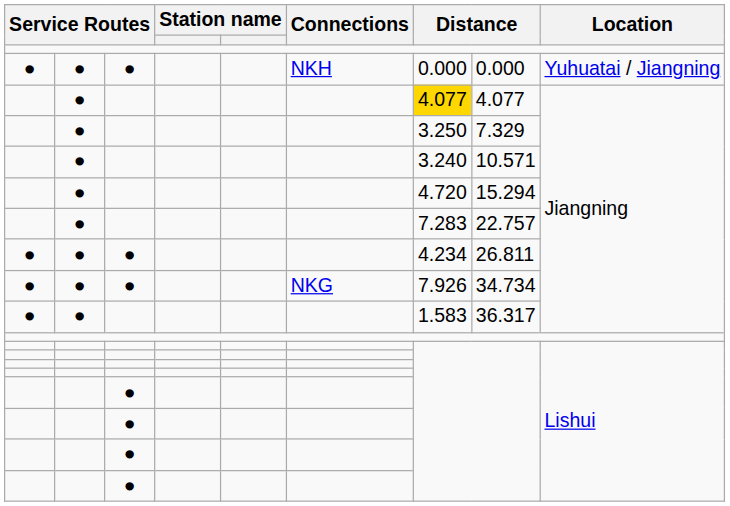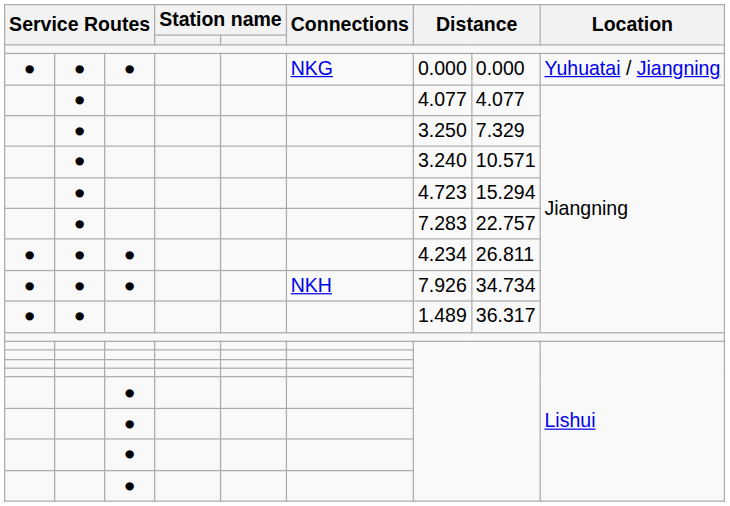(311, 68) NKH -> (312, 68) NKG
(442, 99) gold background -> (442, 99) no background
(442, 192) 4.720 -> (442, 192) 4.723
(312, 285) NKG -> (311, 285) NKH
(442, 316) 1.583 -> (442, 316) 1.489
